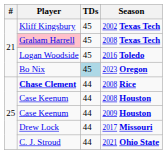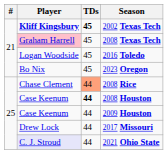(47, 26) normal -> (49, 26) bold
(87, 26) normal -> (88, 26) bold
(87, 70) lightblue background -> (88, 70) no background
(48, 84) bold -> (46, 84) normal
(87, 84) no background -> (88, 84) lightsalmon background
(87, 99) normal -> (88, 99) bold
(40, 142) no background -> (40, 142) lavender background
